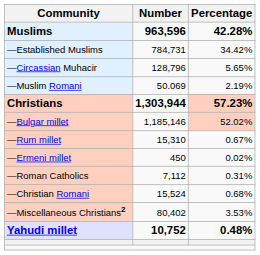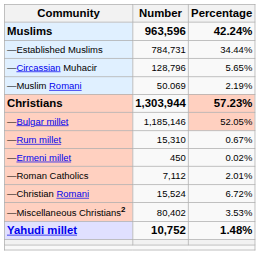(233, 31) 42.28% -> (233, 31) 42.24%
(236, 50) 34.42% -> (236, 50) 34.44%
(236, 122) 52.02% -> (236, 122) 52.05%
(239, 176) 0.31% -> (239, 176) 2.01%
(239, 194) 0.68% -> (239, 194) 6.72%
(236, 230) 0.48% -> (236, 230) 1.48%
